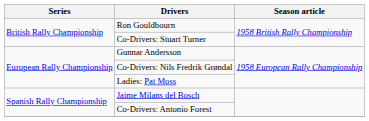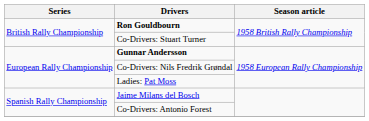(146, 25) normal -> (148, 25) bold
(149, 53) normal -> (152, 53) bold
